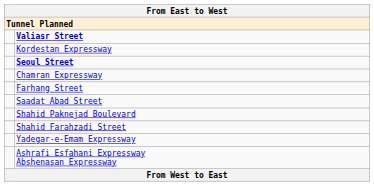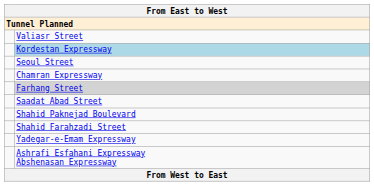(50, 37) bold -> (50, 37) normal
(64, 50) no background -> (64, 50) lightblue background
(45, 62) bold -> (45, 62) normal
(50, 88) no background -> (50, 88) lightgrey background
